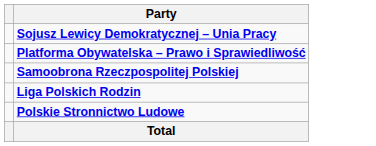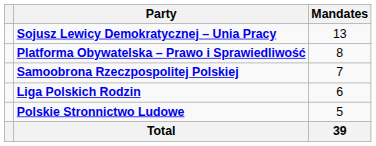+ column: (340, 14)
